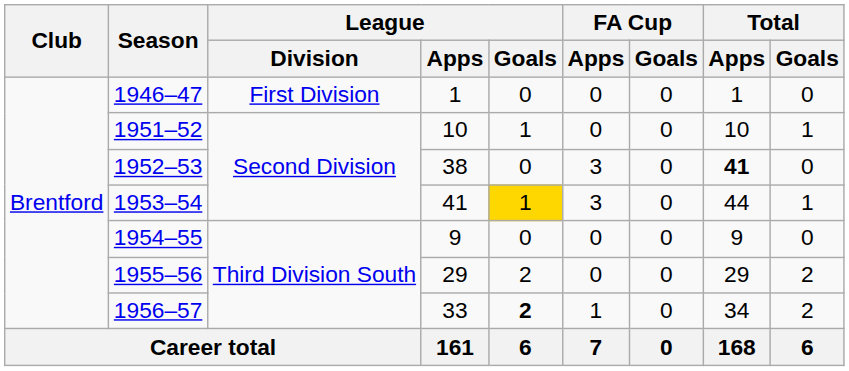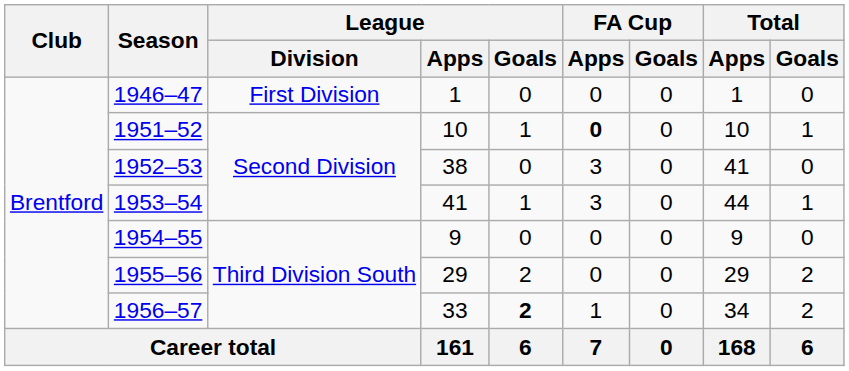(596, 130) normal -> (596, 130) bold
(737, 166) bold -> (737, 166) normal
(525, 202) gold background -> (525, 202) no background
